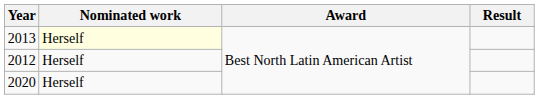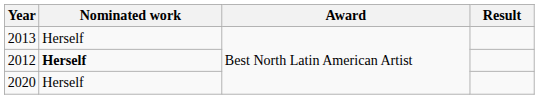(63, 37) lightyellow background -> (63, 37) no background
(63, 60) normal -> (64, 60) bold
